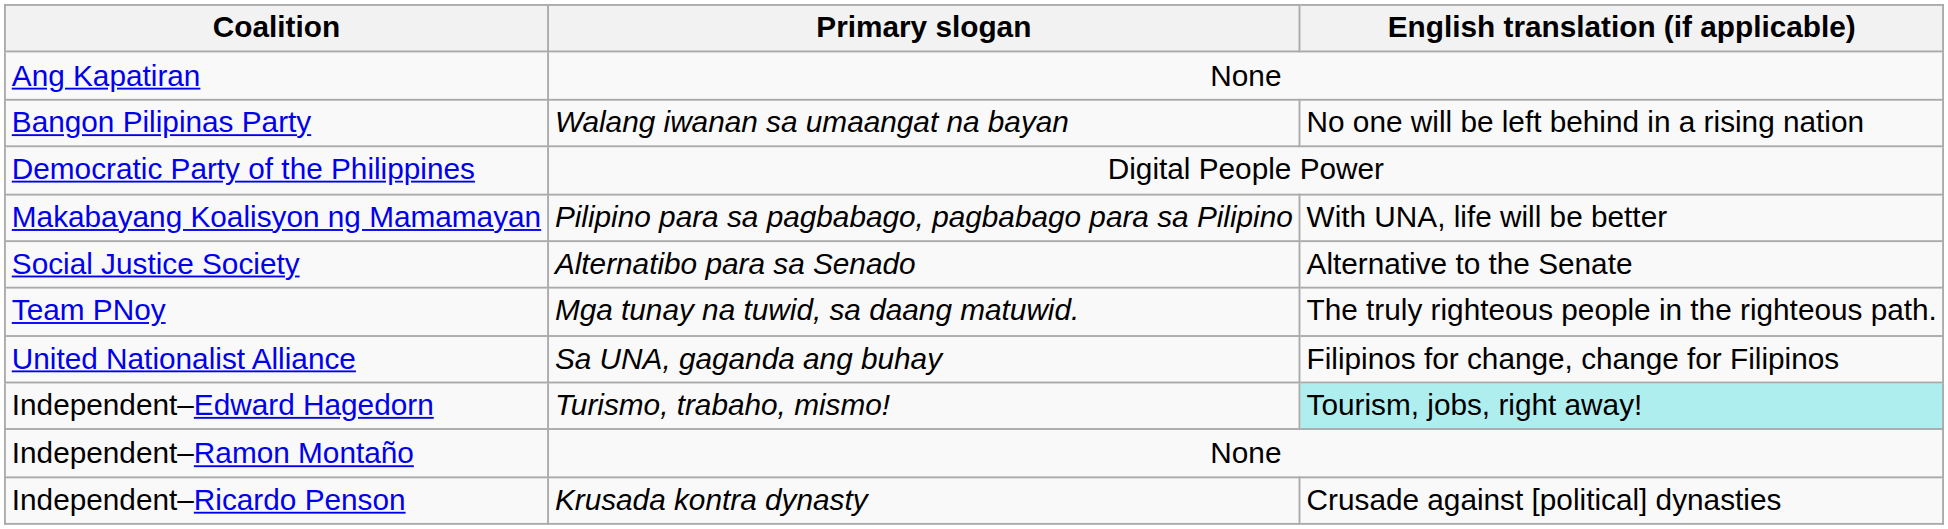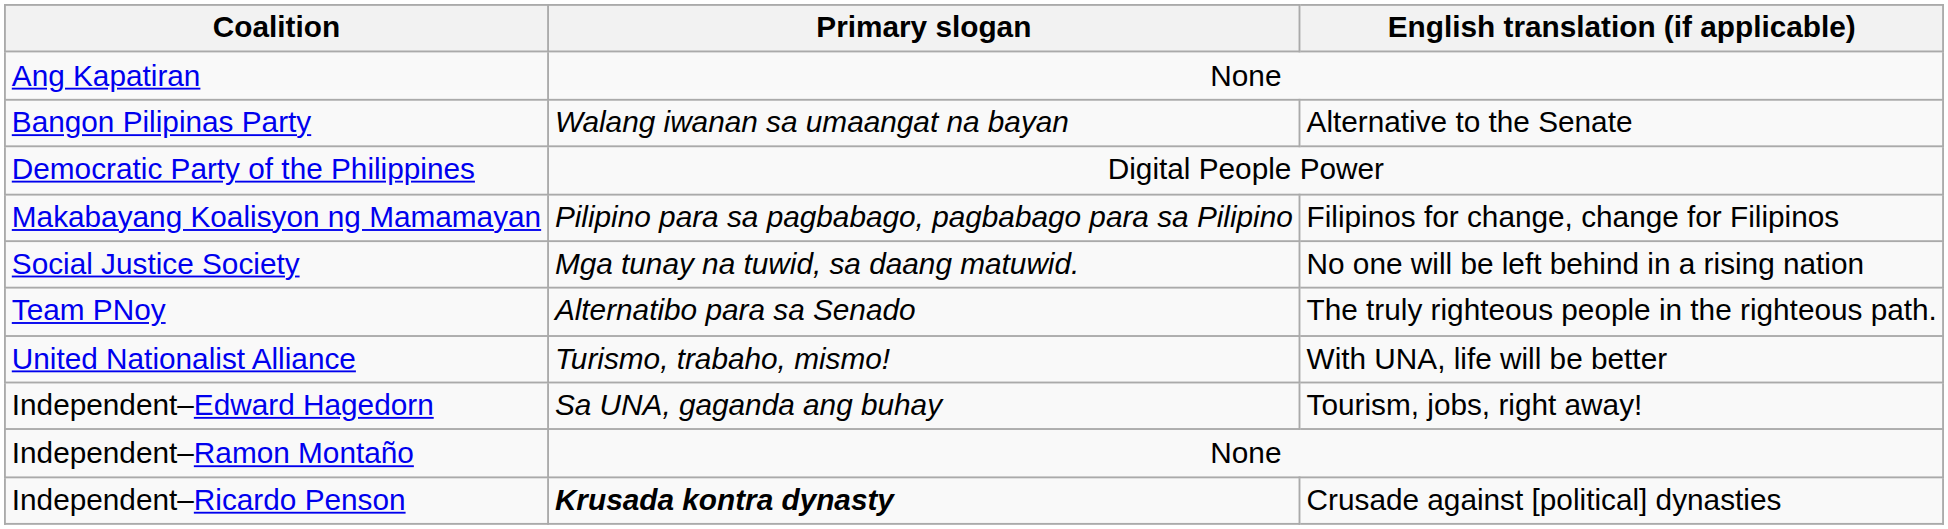(1585, 122) No one will be left behind in a rising nation -> (1470, 122) Alternative to the Senate
(1487, 216) With UNA, life will be better -> (1573, 216) Filipinos for change, change for Filipinos
(735, 264) Alternatibo para sa Senado -> (817, 264) Mga tunay na tuwid, sa daang matuwid.
(1470, 264) Alternative to the Senate -> (1585, 264) No one will be left behind in a rising nation
(817, 311) Mga tunay na tuwid, sa daang matuwid. -> (735, 311) Alternatibo para sa Senado
(748, 358) Sa UNA, gaganda ang buhay -> (722, 358) Turismo, trabaho, mismo!
(1573, 358) Filipinos for change, change for Filipinos -> (1487, 358) With UNA, life will be better
(722, 405) Turismo, trabaho, mismo! -> (748, 405) Sa UNA, gaganda ang buhay
(1474, 405) paleturquoise background -> (1474, 405) no background
(711, 500) normal -> (724, 500) bold
